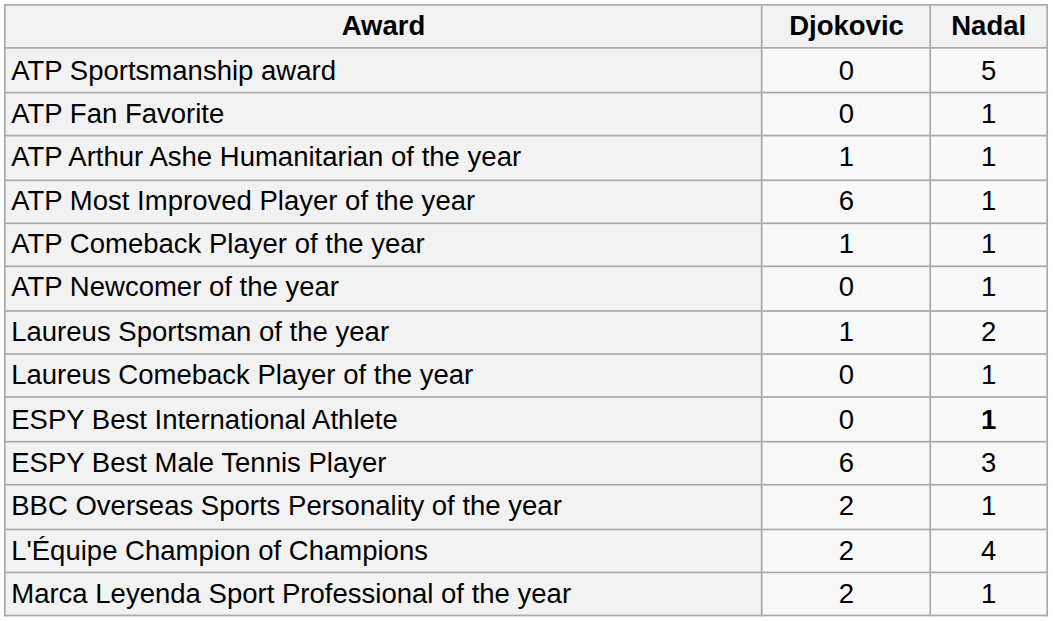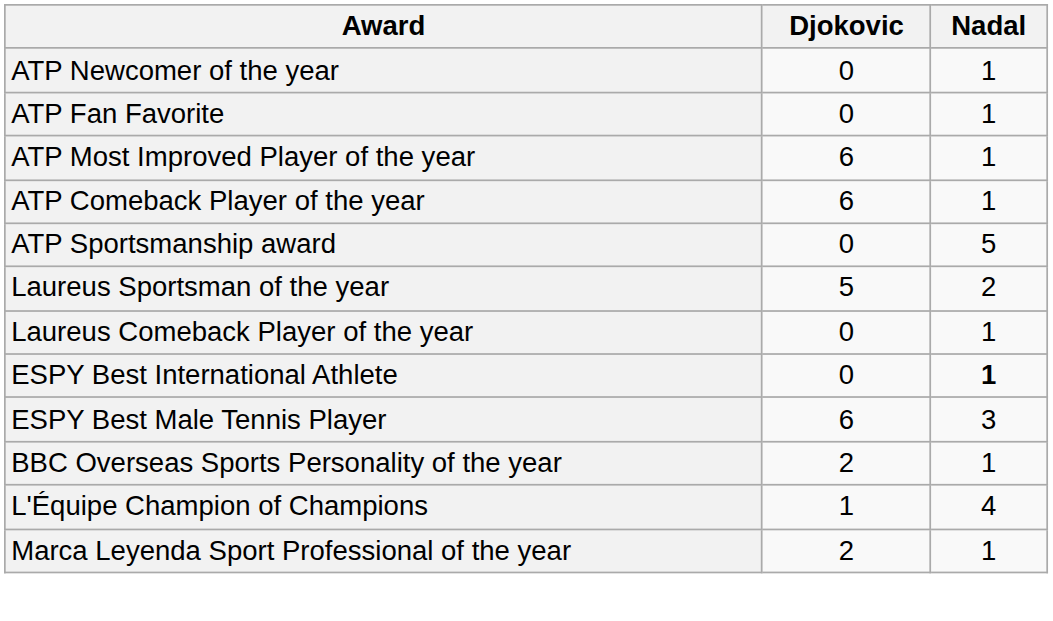rows swapped: (174, 69) <-> (175, 288)
- row: (266, 157)
(847, 244) 1 -> (847, 200) 6
(847, 331) 1 -> (847, 288) 5
(847, 550) 2 -> (847, 506) 1
